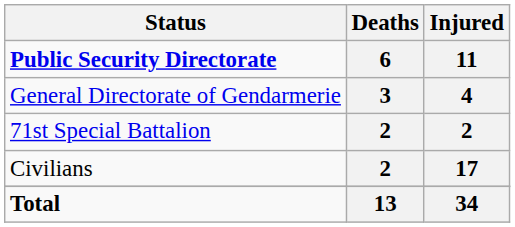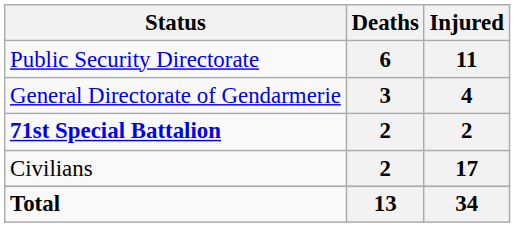(143, 58) bold -> (135, 58) normal
(110, 131) normal -> (115, 131) bold
